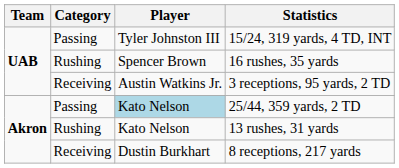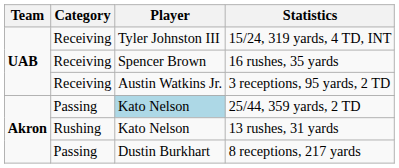(75, 38) Passing -> (82, 38) Receiving
(77, 61) Rushing -> (82, 61) Receiving
(82, 151) Receiving -> (75, 151) Passing
